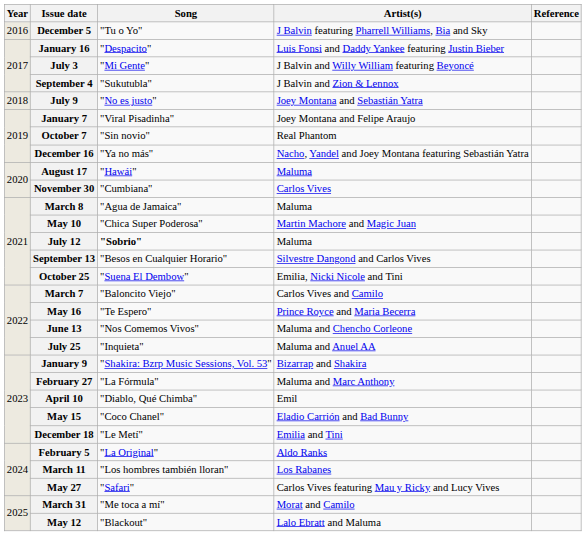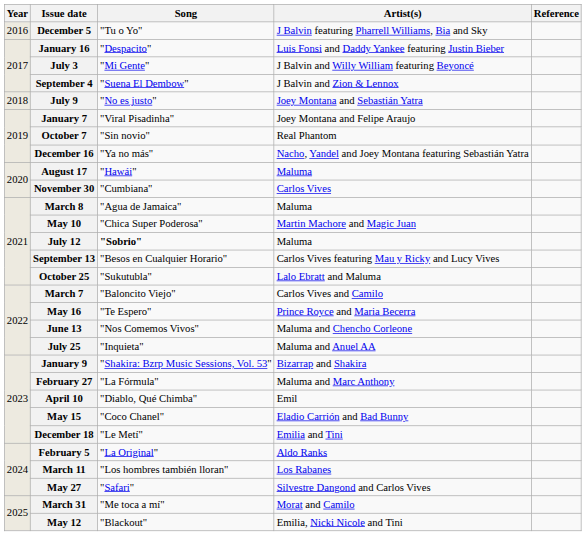(126, 83) "Sukutubla" -> (144, 83) "Suena El Dembow"
(354, 259) Silvestre Dangond and Carlos Vives -> (388, 259) Carlos Vives featuring Mau y Ricky and Lucy Vives
(144, 276) "Suena El Dembow" -> (126, 276) "Sukutubla"
(340, 276) Emilia, Nicki Nicole and Tini -> (329, 276) Lalo Ebratt and Maluma
(388, 487) Carlos Vives featuring Mau y Ricky and Lucy Vives -> (354, 487) Silvestre Dangond and Carlos Vives
(329, 522) Lalo Ebratt and Maluma -> (340, 522) Emilia, Nicki Nicole and Tini
